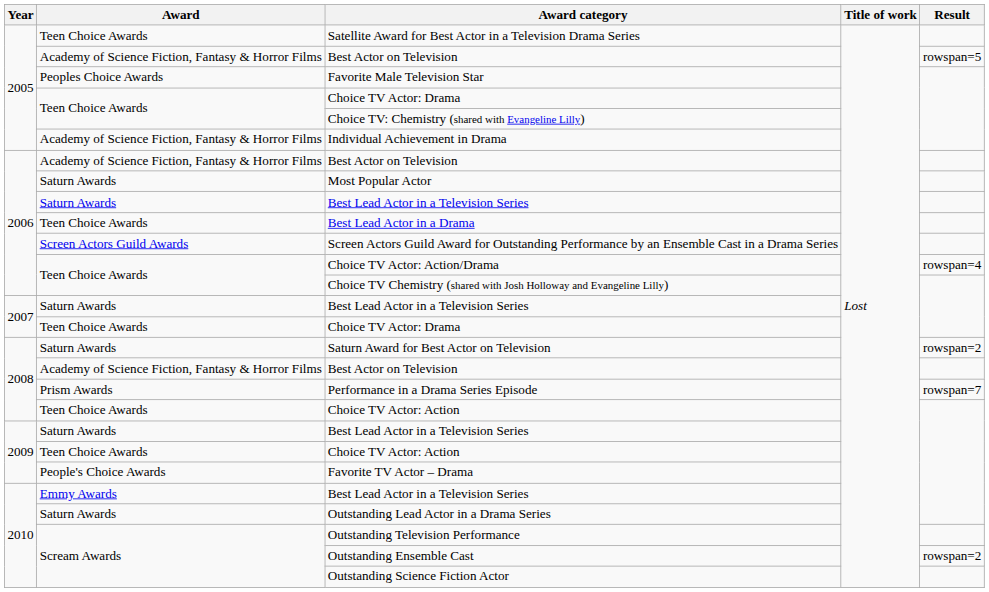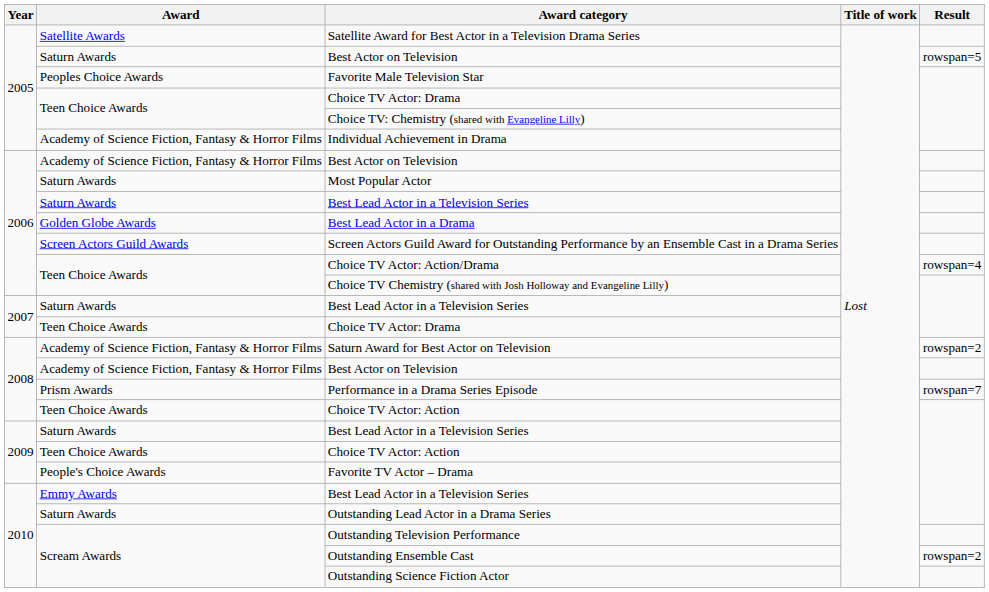(94, 35) Teen Choice Awards -> (82, 35) Satellite Awards
(181, 56) Academy of Science Fiction, Fantasy & Horror Films -> (78, 56) Saturn Awards
(94, 222) Teen Choice Awards -> (98, 222) Golden Globe Awards
(78, 347) Saturn Awards -> (181, 347) Academy of Science Fiction, Fantasy & Horror Films
